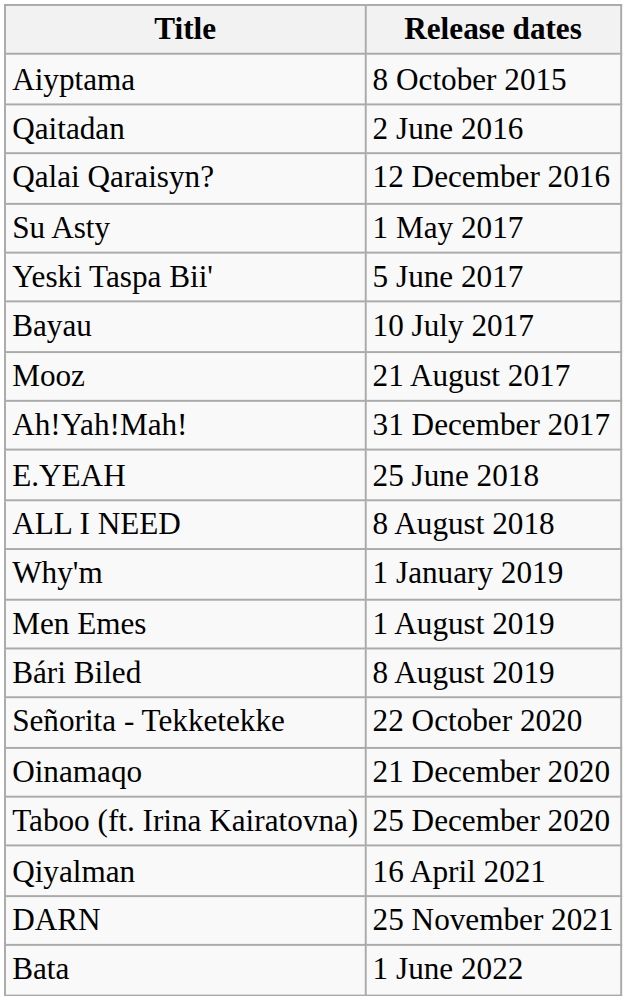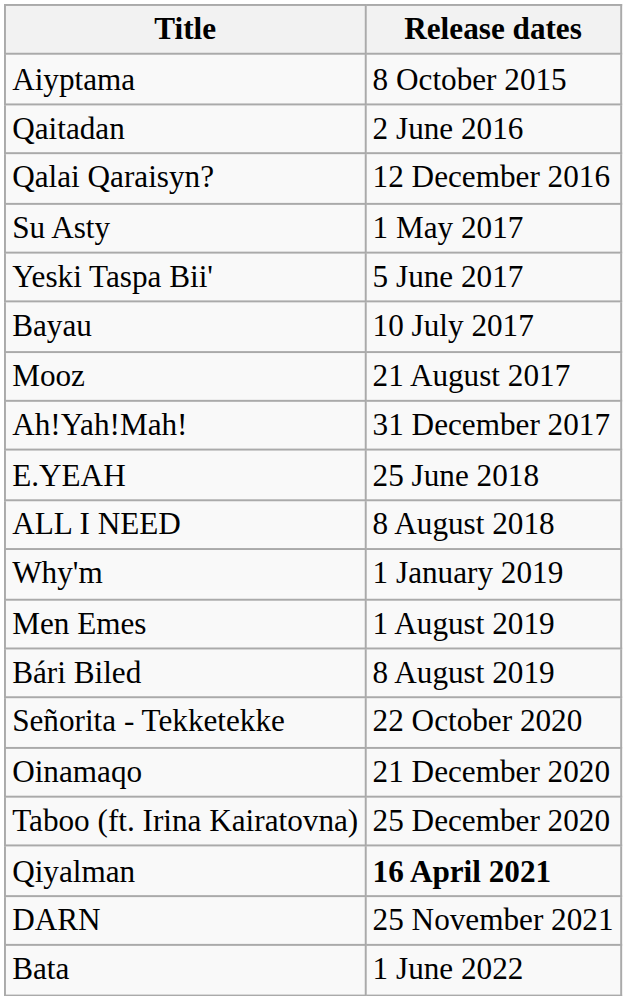(459, 870) normal -> (462, 870) bold
